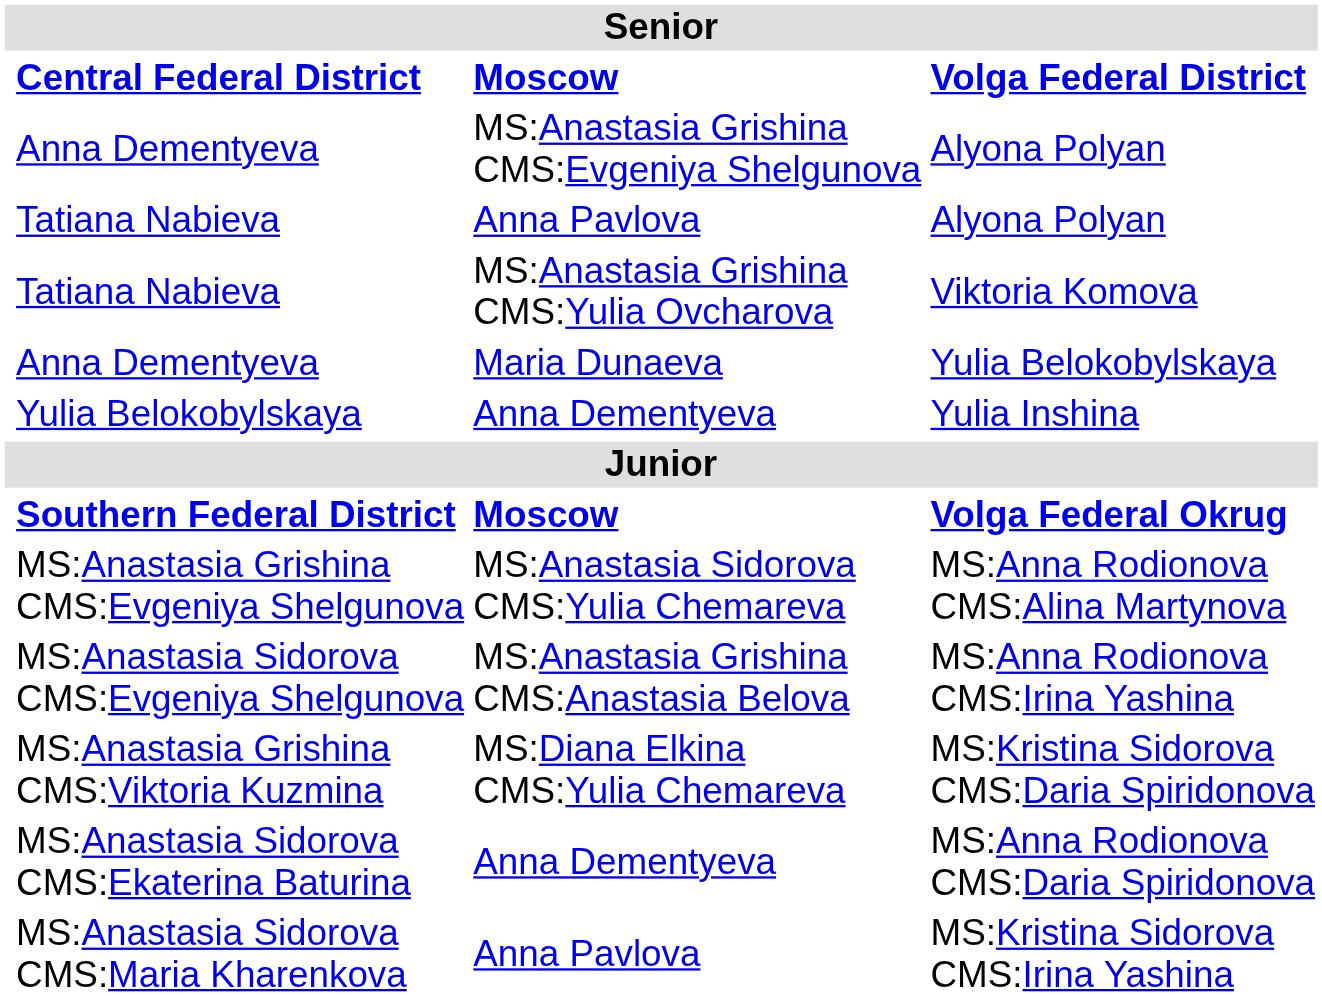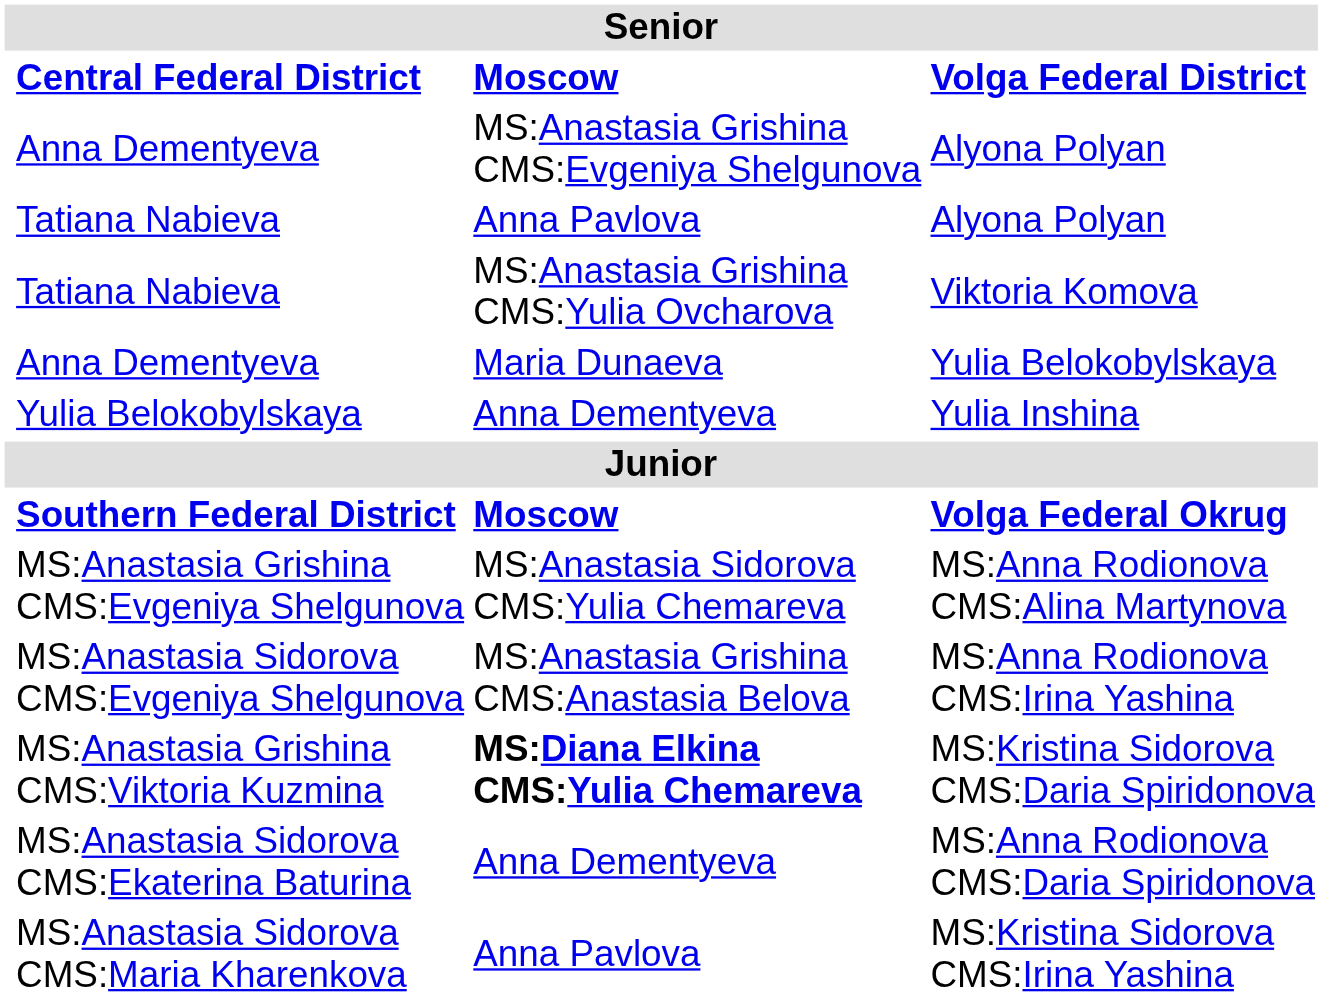(659, 769) normal -> (668, 769) bold
